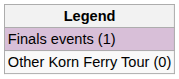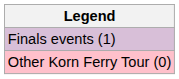(90, 62) no background -> (90, 62) pink background
